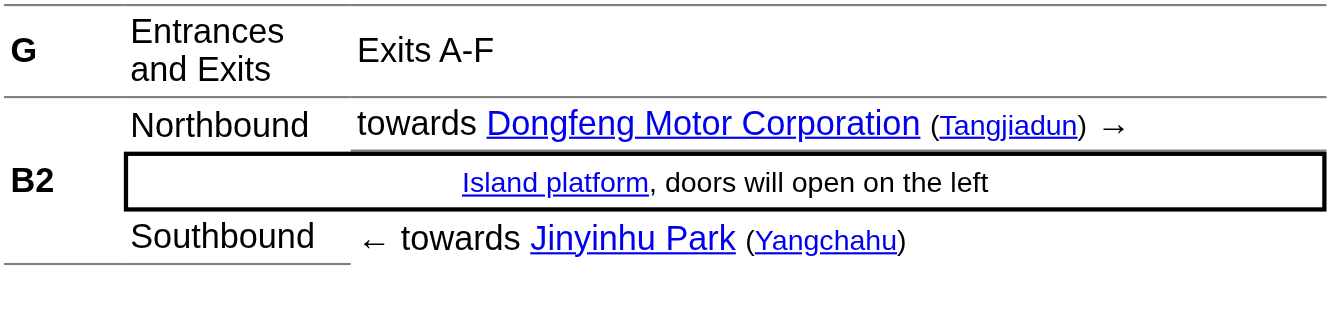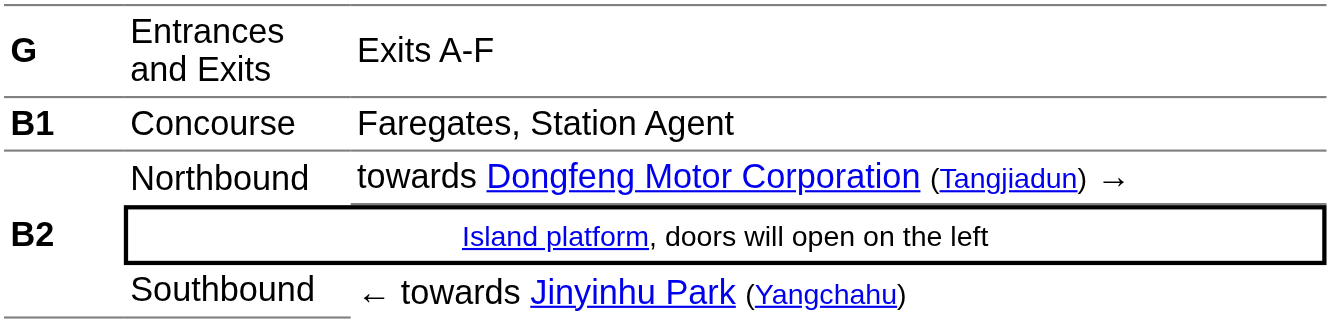+ row: (213, 123)
